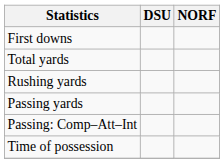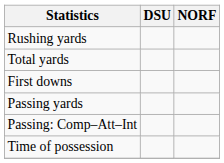rows swapped: (40, 37) <-> (47, 81)
